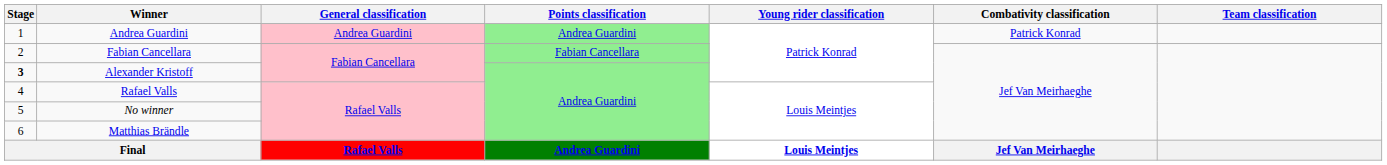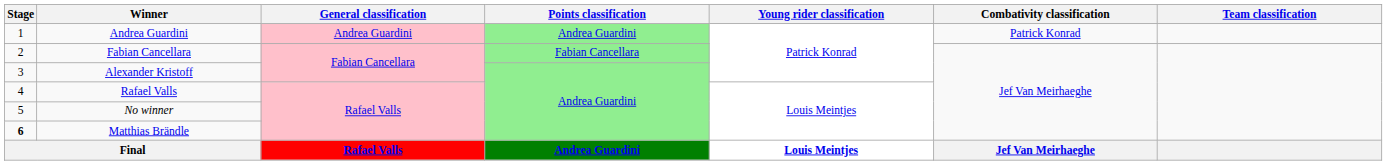(21, 72) bold -> (21, 72) normal
(21, 131) normal -> (21, 131) bold
